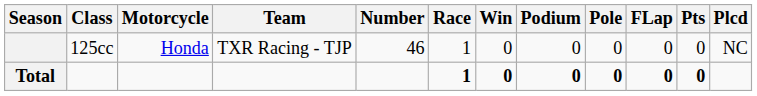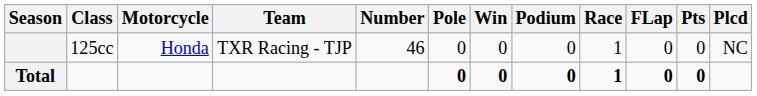columns swapped: (452, 18) <-> (606, 18)
